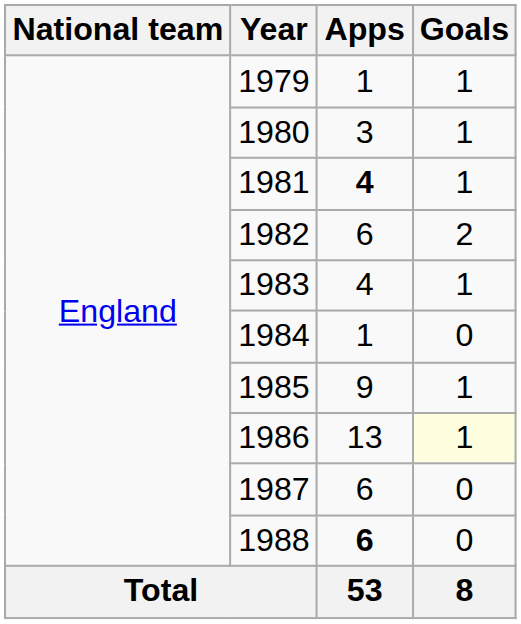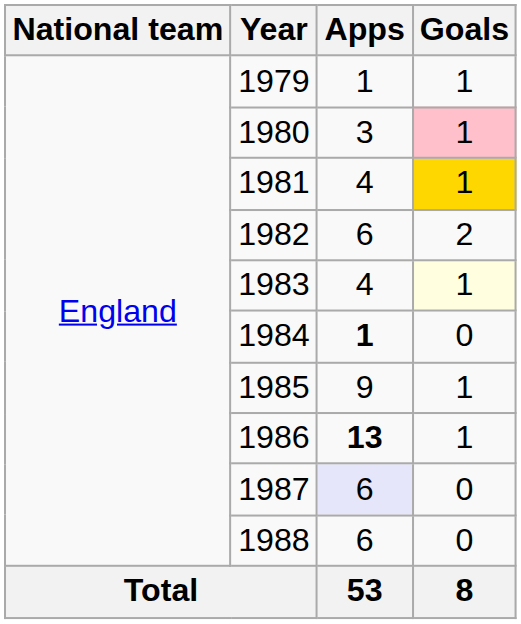(464, 132) no background -> (464, 132) pink background
(365, 183) bold -> (365, 183) normal
(464, 183) no background -> (464, 183) gold background
(464, 285) no background -> (464, 285) lightyellow background
(365, 336) normal -> (365, 336) bold
(365, 438) normal -> (365, 438) bold
(464, 438) lightyellow background -> (464, 438) no background
(365, 489) no background -> (365, 489) lavender background
(365, 540) bold -> (365, 540) normal
